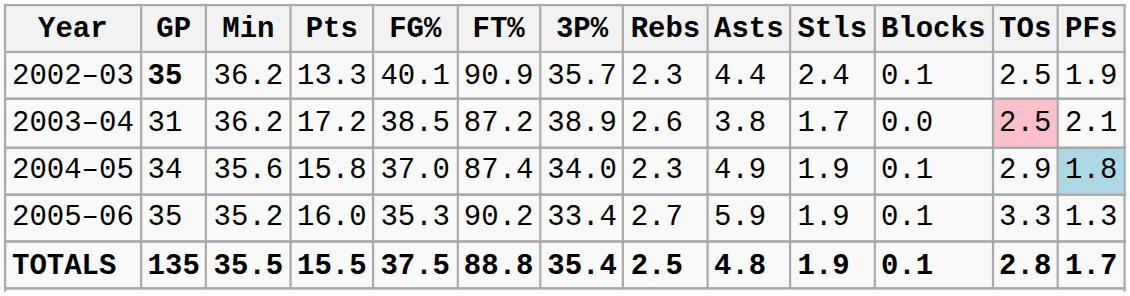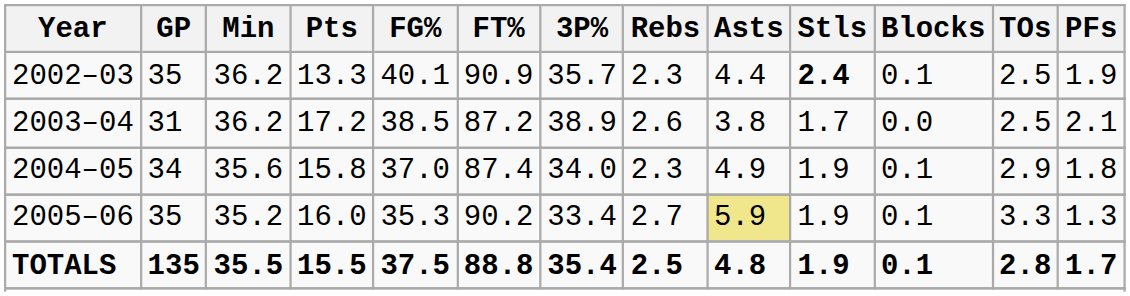(165, 76) bold -> (165, 76) normal
(824, 76) normal -> (824, 76) bold
(1025, 123) pink background -> (1025, 123) no background
(1091, 170) lightblue background -> (1091, 170) no background
(740, 218) no background -> (740, 218) khaki background
